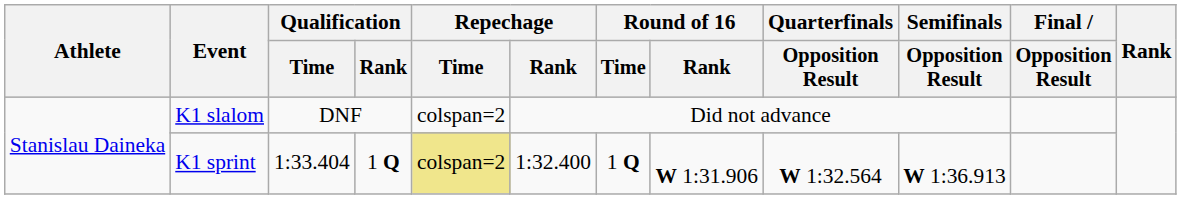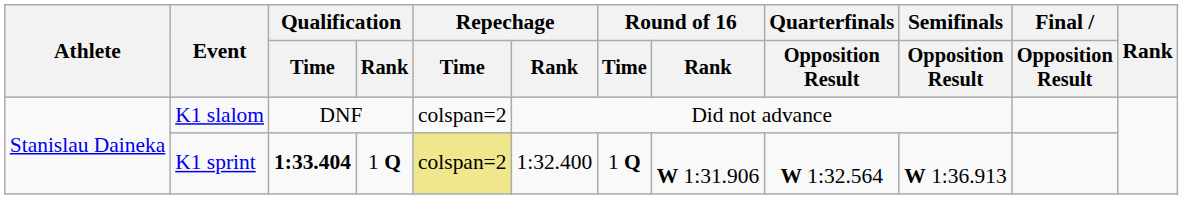(312, 163) normal -> (312, 163) bold
